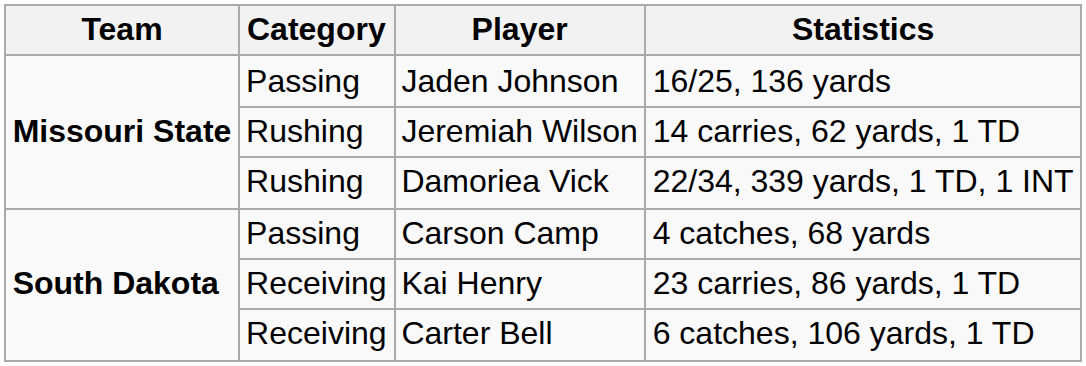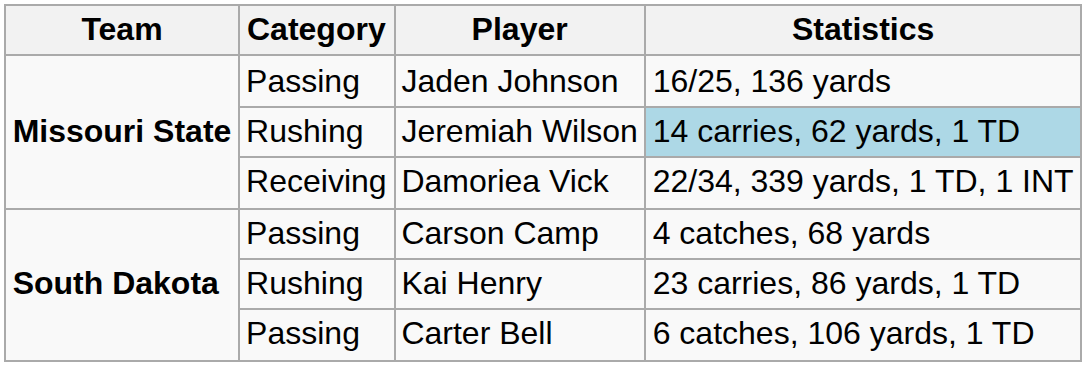(836, 131) no background -> (836, 131) lightblue background
(305, 182) Rushing -> (316, 182) Receiving
(316, 283) Receiving -> (305, 283) Rushing
(316, 334) Receiving -> (303, 334) Passing
